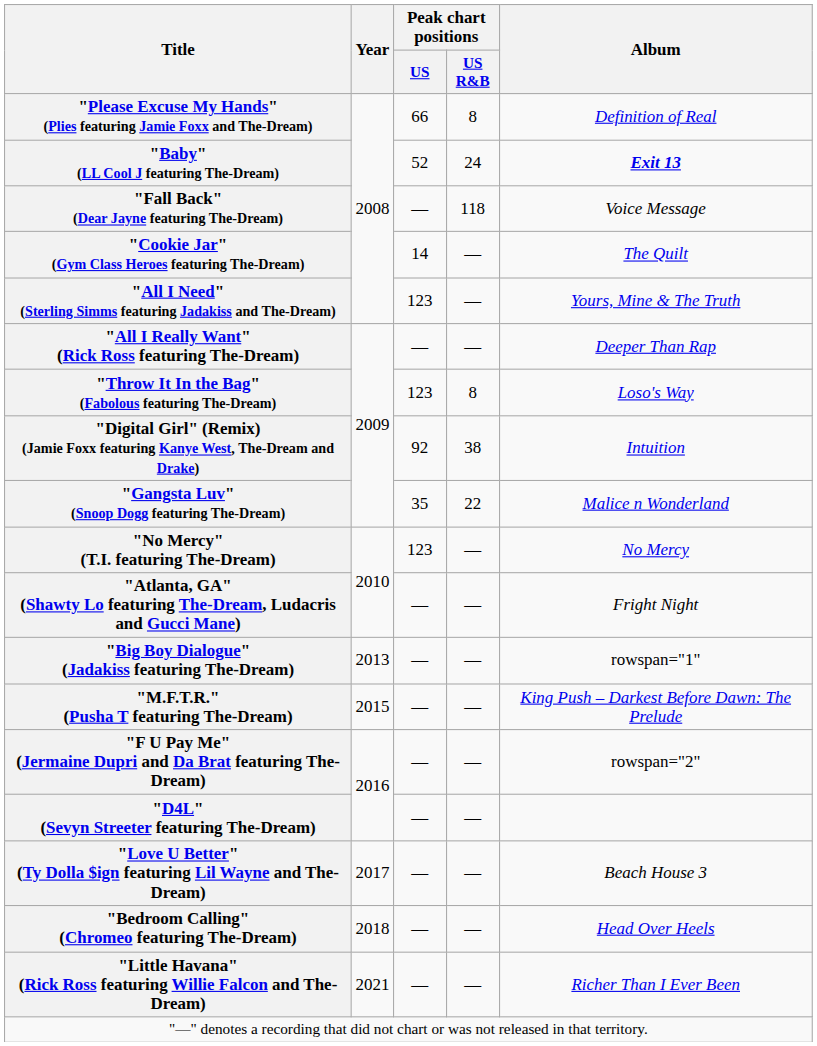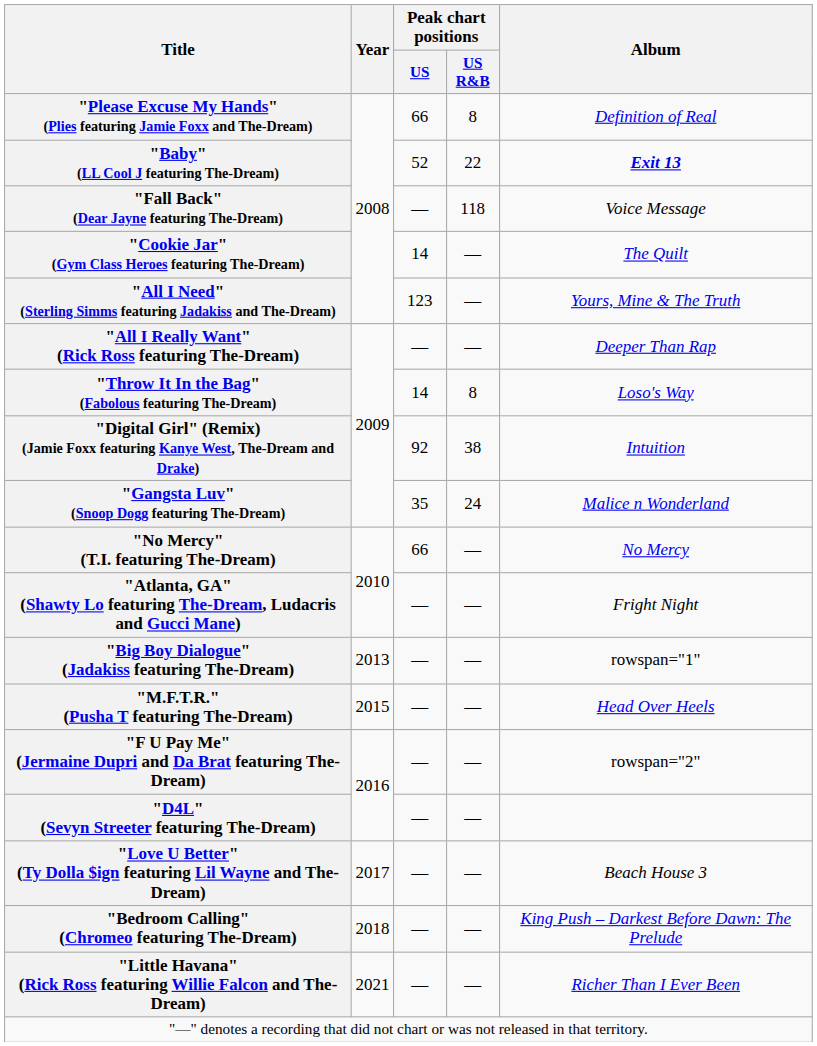(473, 162) 24 -> (473, 162) 22
(420, 392) 123 -> (420, 392) 14
(473, 503) 22 -> (473, 503) 24
(420, 549) 123 -> (420, 549) 66
(656, 706) King Push – Darkest Before Dawn: The Prelude -> (656, 706) Head Over Heels
(656, 928) Head Over Heels -> (656, 928) King Push – Darkest Before Dawn: The Prelude
